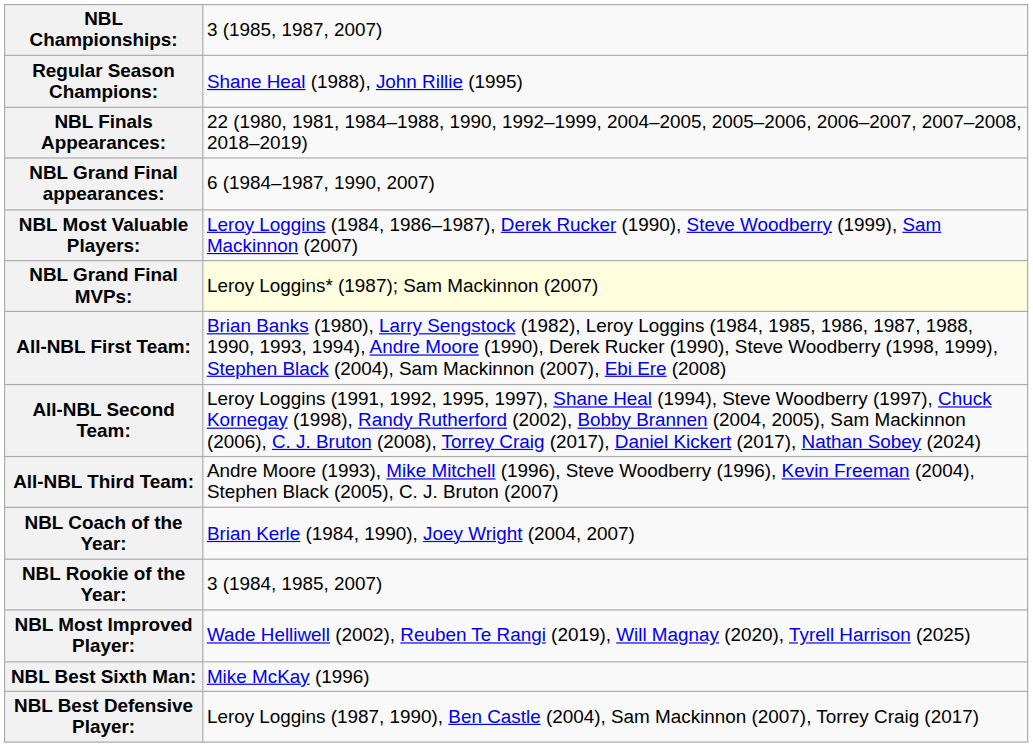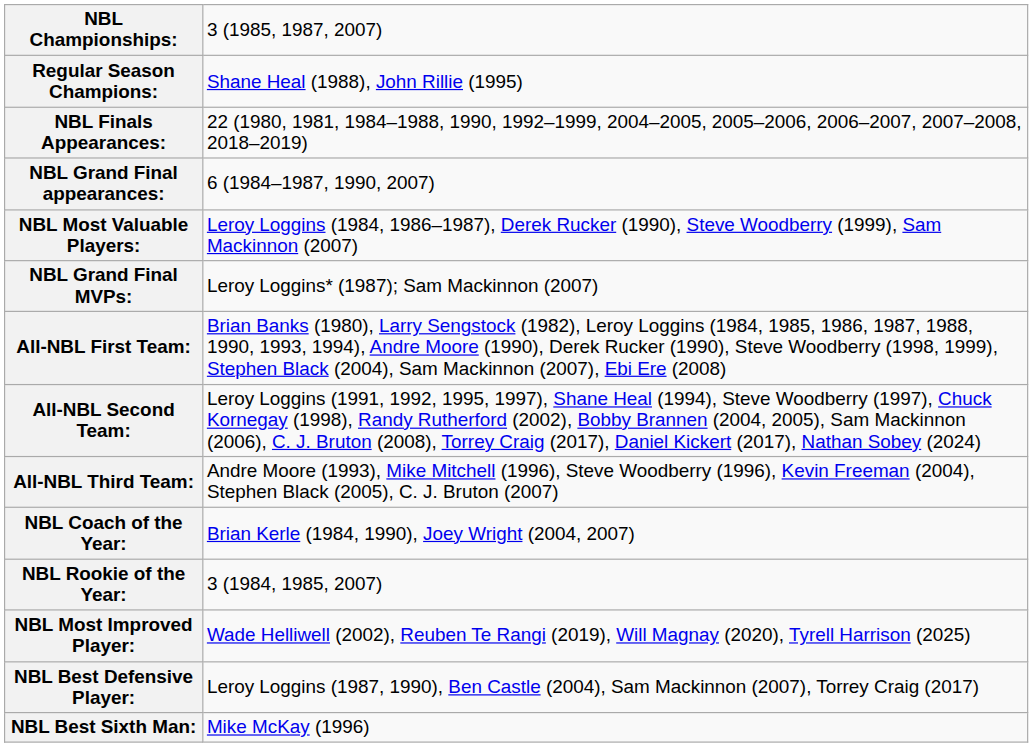(403, 286) lightyellow background -> (403, 286) no background
rows swapped: (104, 716) <-> (104, 676)
